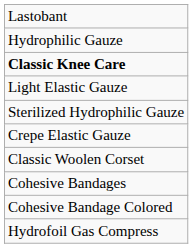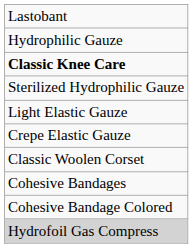(68, 87) Light Elastic Gauze -> (96, 87) Sterilized Hydrophilic Gauze
(96, 111) Sterilized Hydrophilic Gauze -> (68, 111) Light Elastic Gauze
(83, 231) no background -> (83, 231) lightgrey background
